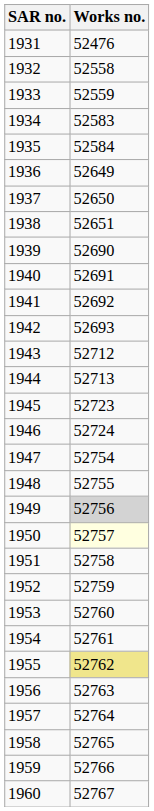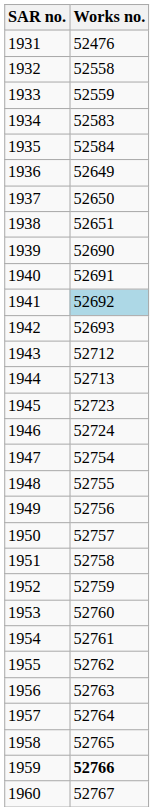(94, 302) no background -> (94, 302) lightblue background
(94, 509) lightgrey background -> (94, 509) no background
(94, 535) lightyellow background -> (94, 535) no background
(94, 664) khaki background -> (94, 664) no background
(94, 768) normal -> (94, 768) bold
